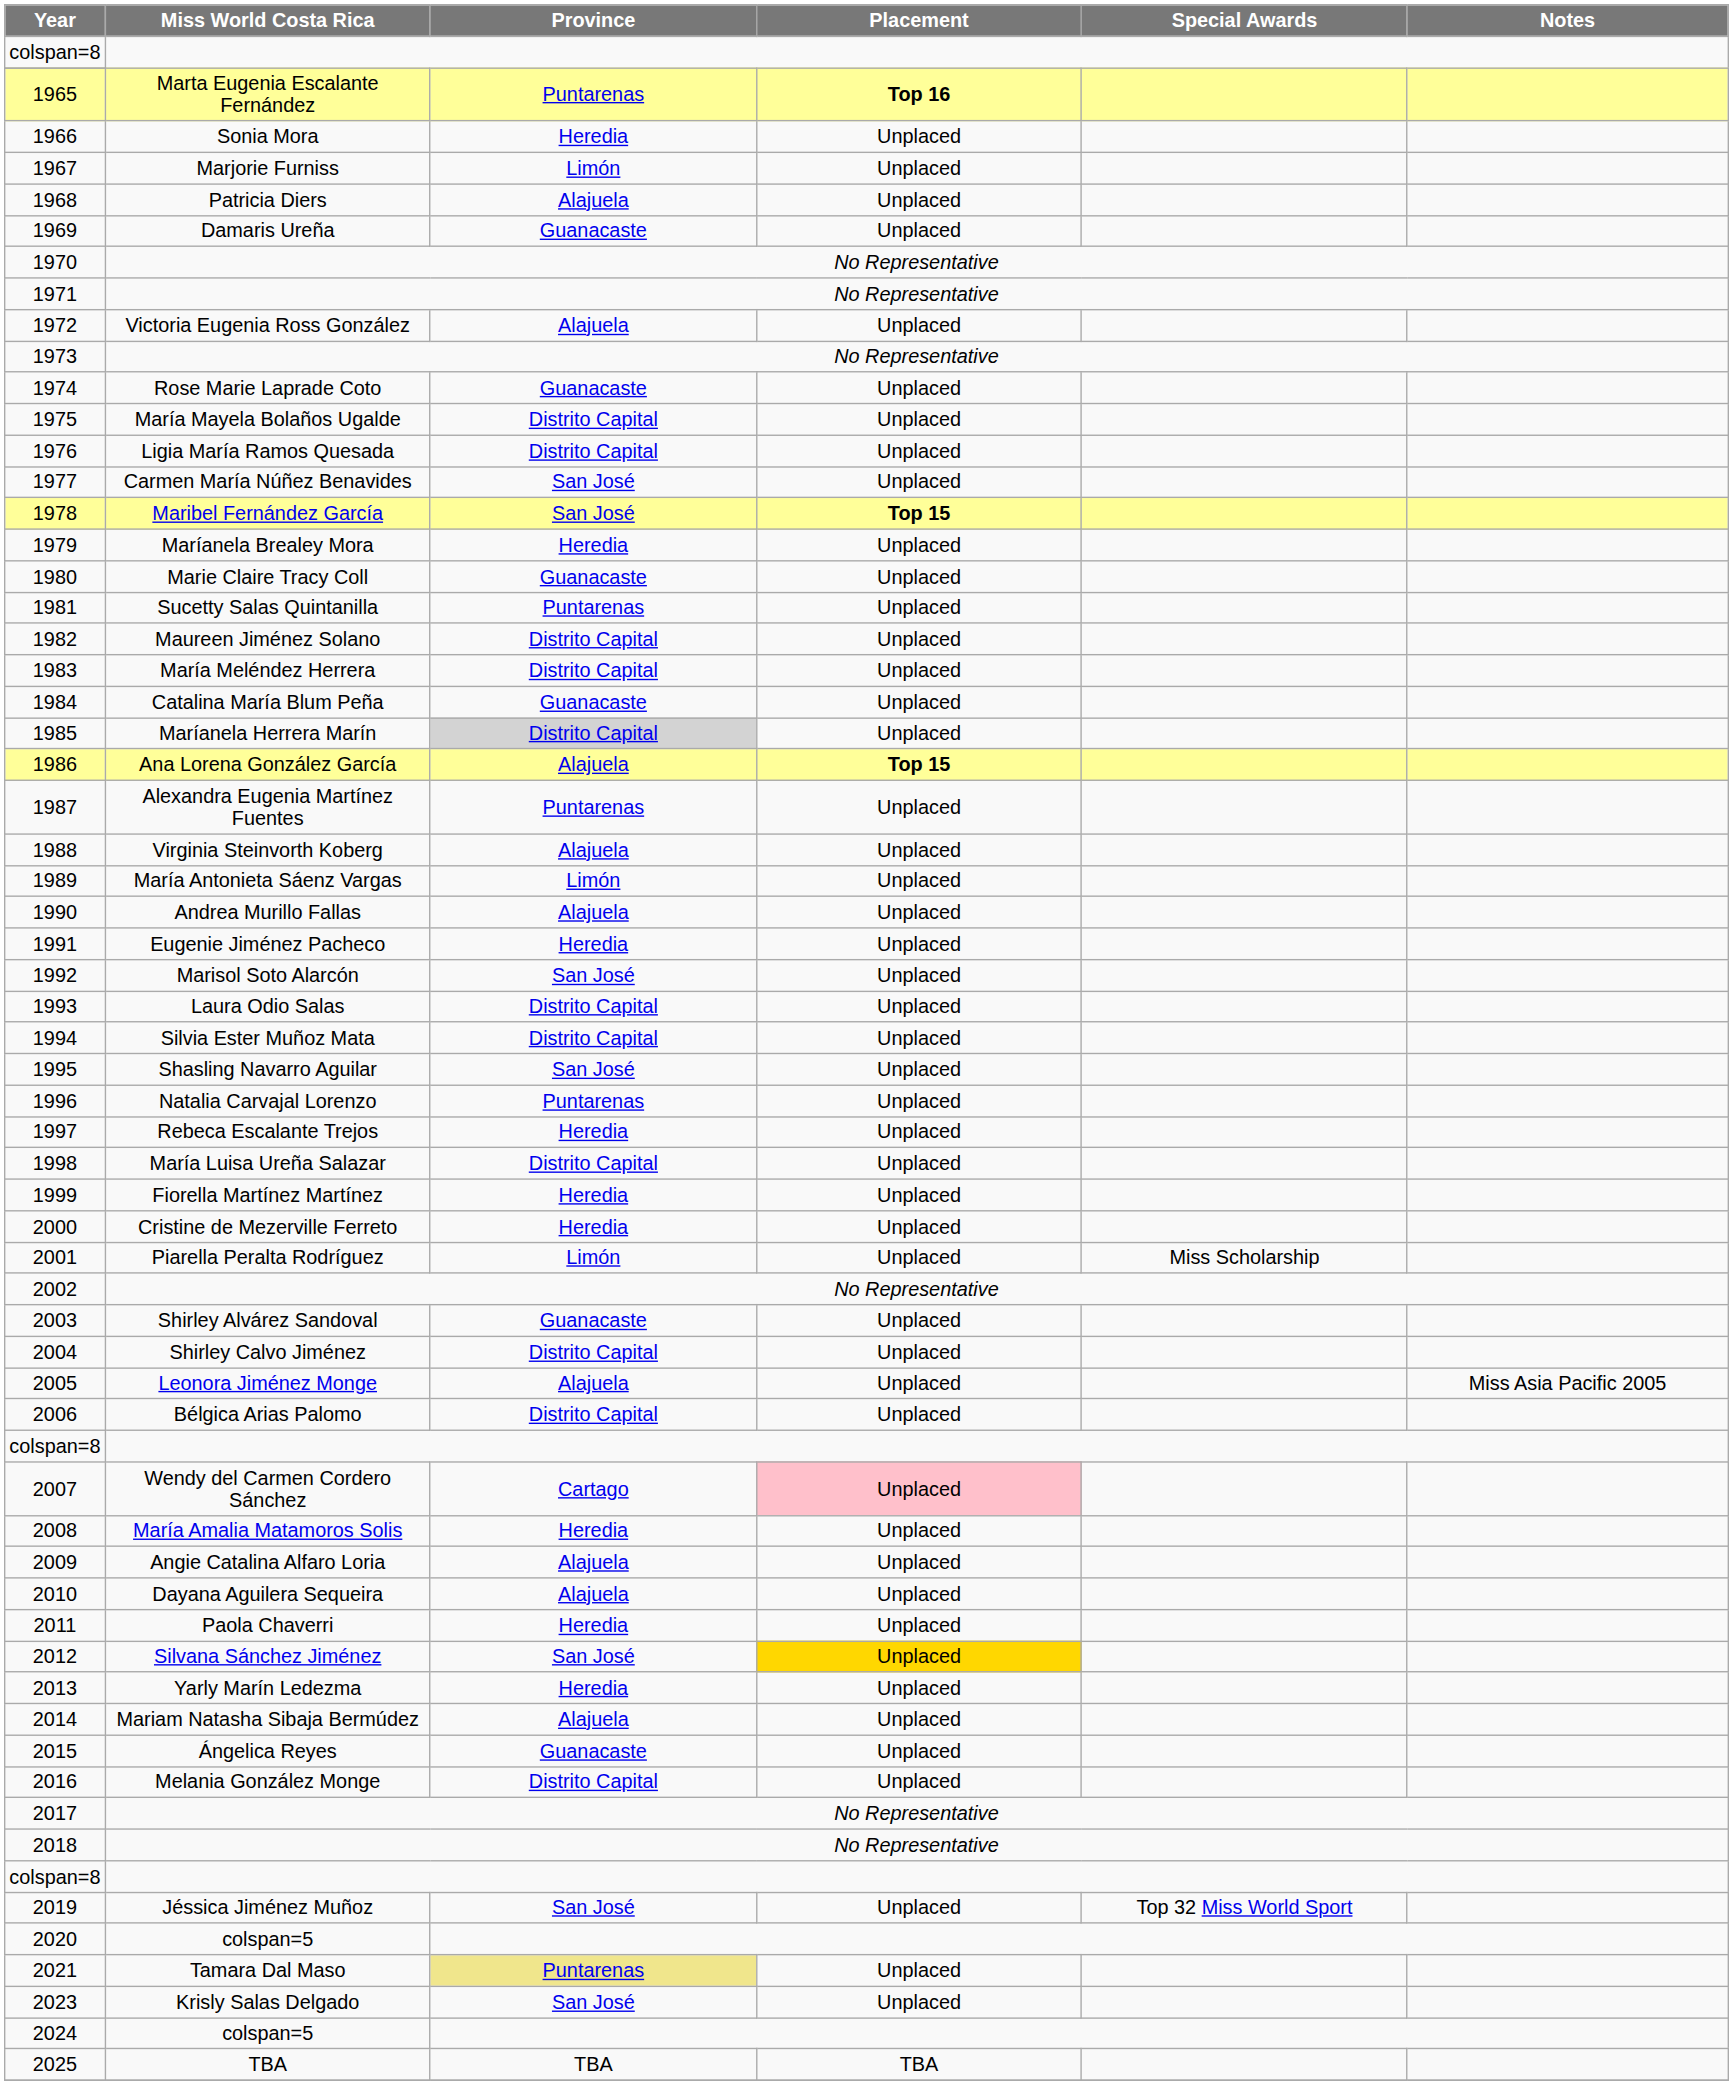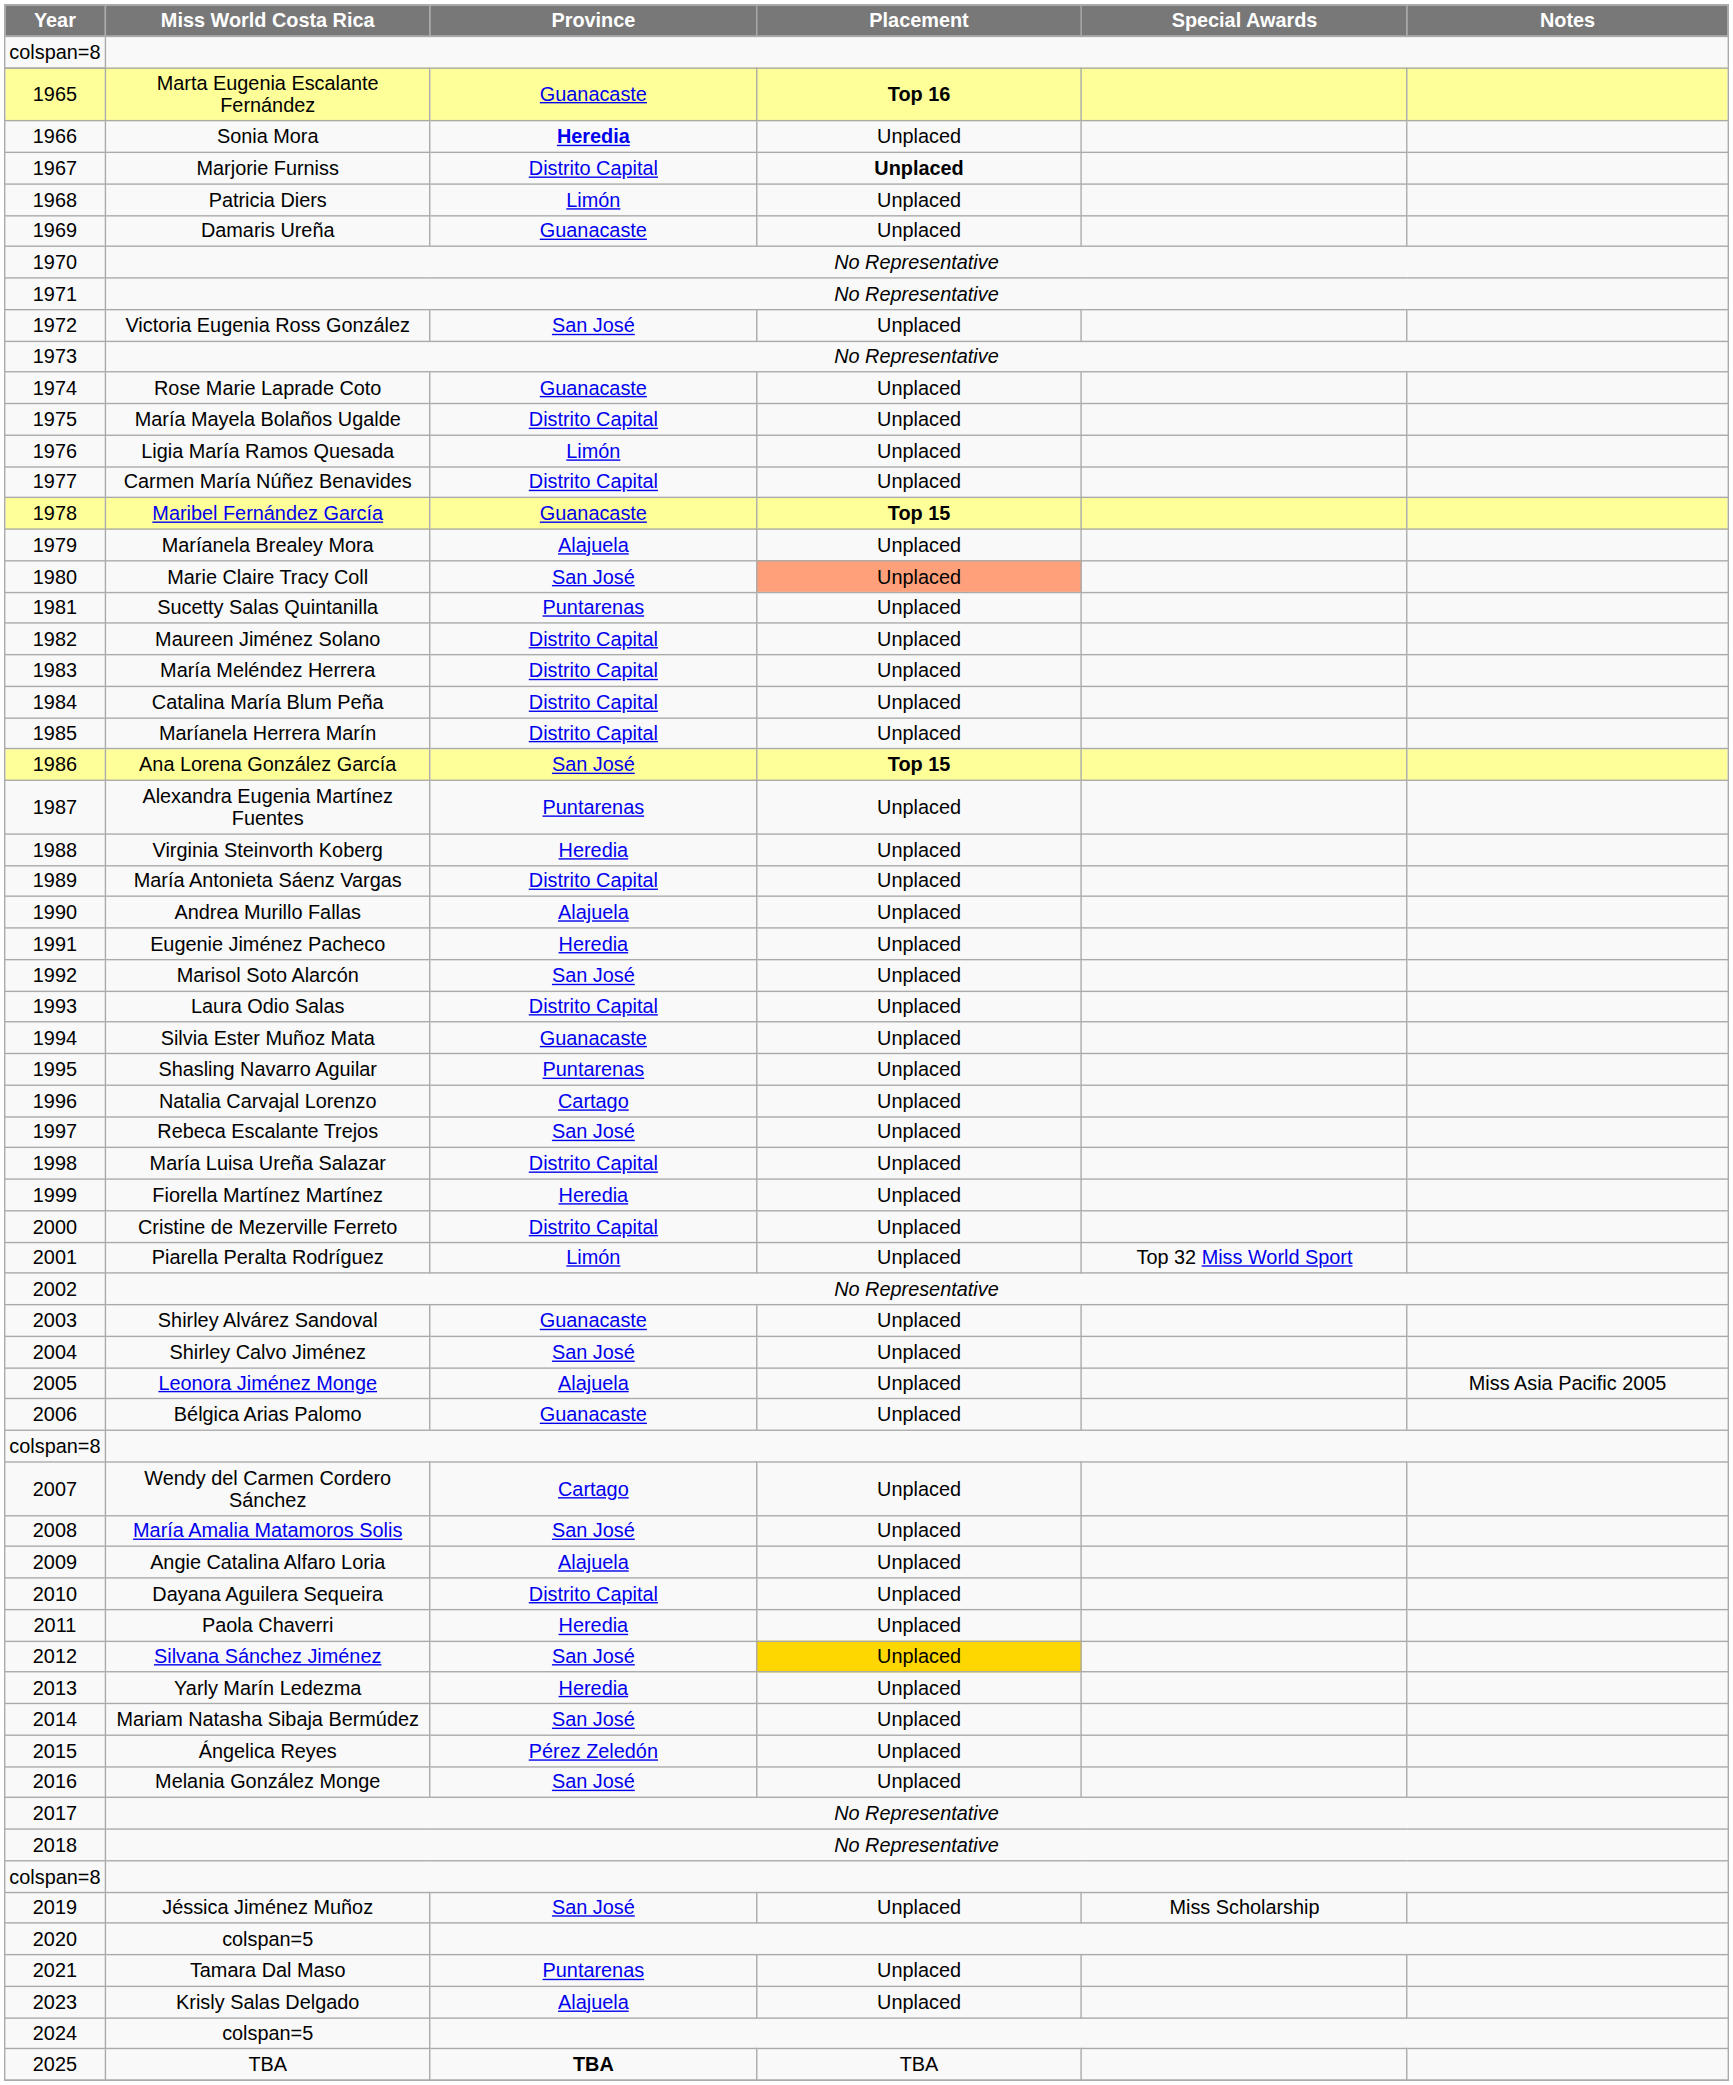(593, 95) Puntarenas -> (593, 95) Guanacaste
(593, 137) normal -> (593, 137) bold
(593, 168) Limón -> (593, 168) Distrito Capital
(919, 168) normal -> (919, 168) bold
(593, 200) Alajuela -> (593, 200) Limón
(593, 325) Alajuela -> (593, 325) San José
(593, 451) Distrito Capital -> (593, 451) Limón
(593, 482) San José -> (593, 482) Distrito Capital
(593, 514) San José -> (593, 514) Guanacaste
(593, 545) Heredia -> (593, 545) Alajuela
(593, 577) Guanacaste -> (593, 577) San José
(919, 577) no background -> (919, 577) lightsalmon background
(593, 702) Guanacaste -> (593, 702) Distrito Capital
(593, 734) lightgrey background -> (593, 734) no background
(593, 765) Alajuela -> (593, 765) San José
(593, 850) Alajuela -> (593, 850) Heredia
(593, 881) Limón -> (593, 881) Distrito Capital
(593, 1038) Distrito Capital -> (593, 1038) Guanacaste
(593, 1070) San José -> (593, 1070) Puntarenas
(593, 1101) Puntarenas -> (593, 1101) Cartago
(593, 1132) Heredia -> (593, 1132) San José
(593, 1227) Heredia -> (593, 1227) Distrito Capital
(1244, 1258) Miss Scholarship -> (1244, 1258) Top 32 Miss World Sport
(593, 1352) Distrito Capital -> (593, 1352) San José
(593, 1415) Distrito Capital -> (593, 1415) Guanacaste
(919, 1489) pink background -> (919, 1489) no background
(593, 1531) Heredia -> (593, 1531) San José
(593, 1594) Alajuela -> (593, 1594) Distrito Capital
(593, 1720) Alajuela -> (593, 1720) San José
(593, 1751) Guanacaste -> (593, 1751) Pérez Zeledón
(593, 1782) Distrito Capital -> (593, 1782) San José
(1244, 1908) Top 32 Miss World Sport -> (1244, 1908) Miss Scholarship
(593, 1971) khaki background -> (593, 1971) no background
(593, 2002) San José -> (593, 2002) Alajuela
(593, 2065) normal -> (593, 2065) bold
